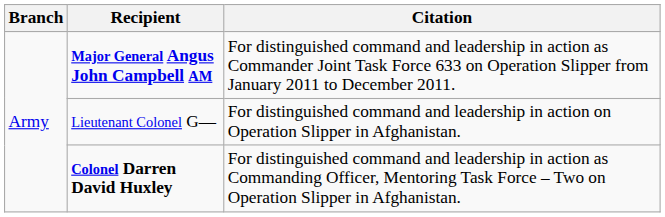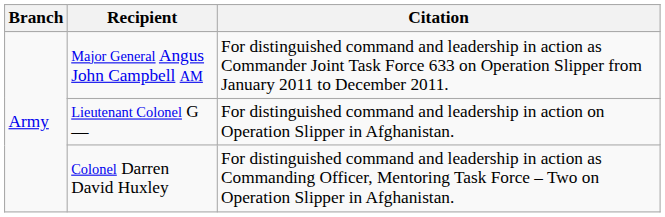(142, 65) bold -> (138, 65) normal
(124, 178) bold -> (120, 178) normal
